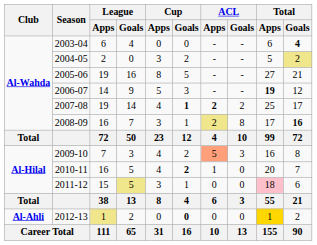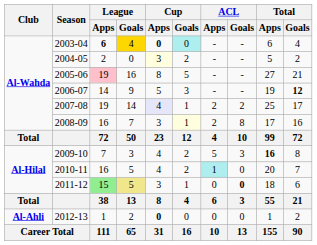(103, 43) normal -> (103, 43) bold
(131, 43) no background -> (131, 43) gold background
(159, 43) normal -> (159, 43) bold
(187, 43) no background -> (187, 43) paleturquoise background
(298, 43) bold -> (298, 43) normal
(159, 59) no background -> (159, 59) lightyellow background
(298, 59) khaki background -> (298, 59) no background
(103, 75) no background -> (103, 75) pink background
(270, 91) bold -> (270, 91) normal
(298, 91) normal -> (298, 91) bold
(159, 106) no background -> (159, 106) lavender background
(187, 106) bold -> (187, 106) normal
(214, 106) bold -> (214, 106) normal
(187, 122) no background -> (187, 122) lightyellow background
(214, 122) khaki background -> (214, 122) no background
(298, 122) bold -> (298, 122) normal
(214, 153) lightsalmon background -> (214, 153) no background
(270, 153) normal -> (270, 153) bold
(187, 169) bold -> (187, 169) normal
(214, 169) no background -> (214, 169) paleturquoise background
(103, 185) no background -> (103, 185) lightgreen background
(242, 185) normal -> (242, 185) bold
(270, 185) pink background -> (270, 185) no background
(103, 216) khaki background -> (103, 216) no background
(159, 216) normal -> (159, 216) bold
(187, 216) bold -> (187, 216) normal
(270, 216) gold background -> (270, 216) no background
